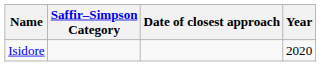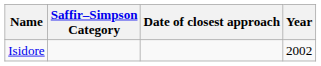(299, 50) 2020 -> (299, 50) 2002
